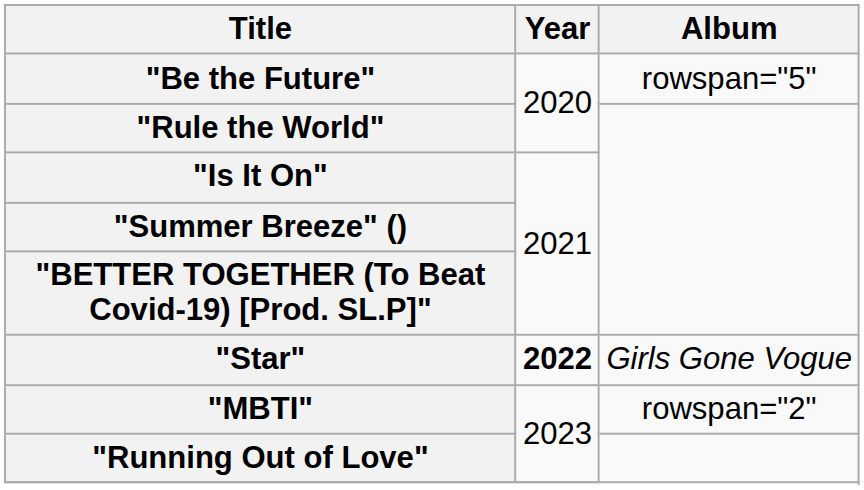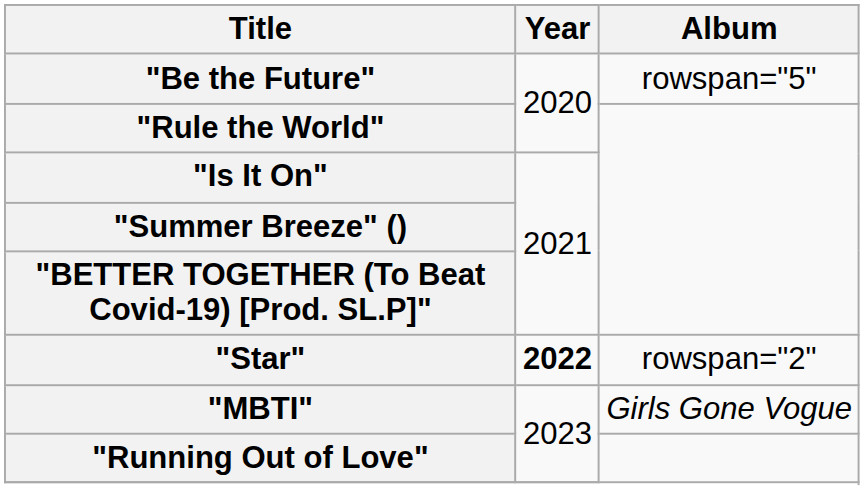(729, 359) Girls Gone Vogue -> (729, 359) rowspan="2"
(729, 408) rowspan="2" -> (729, 408) Girls Gone Vogue
